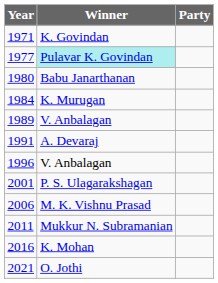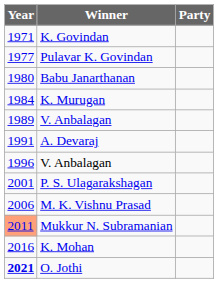(96, 57) paleturquoise background -> (96, 57) no background
(21, 225) no background -> (21, 225) lightsalmon background
(21, 267) normal -> (21, 267) bold
